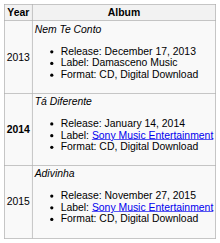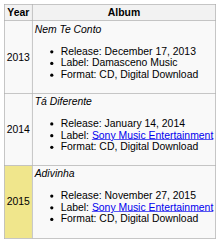(18, 129) bold -> (18, 129) normal
(18, 201) no background -> (18, 201) khaki background
